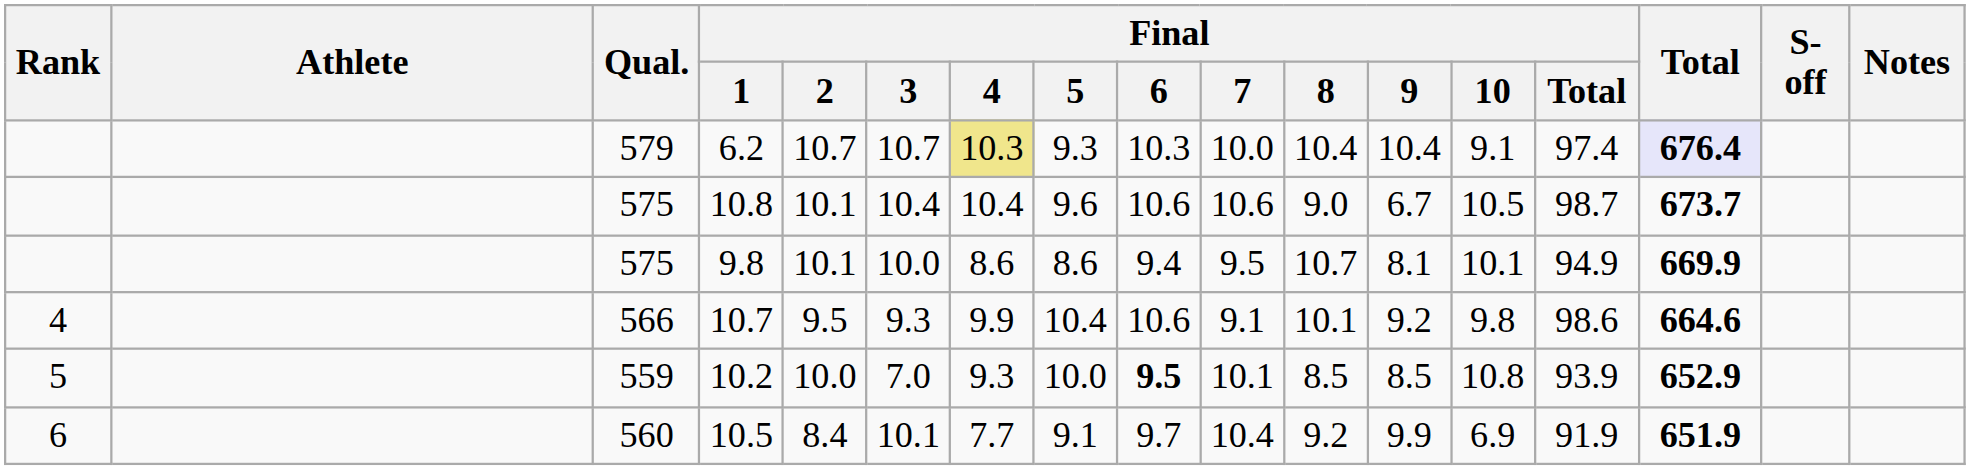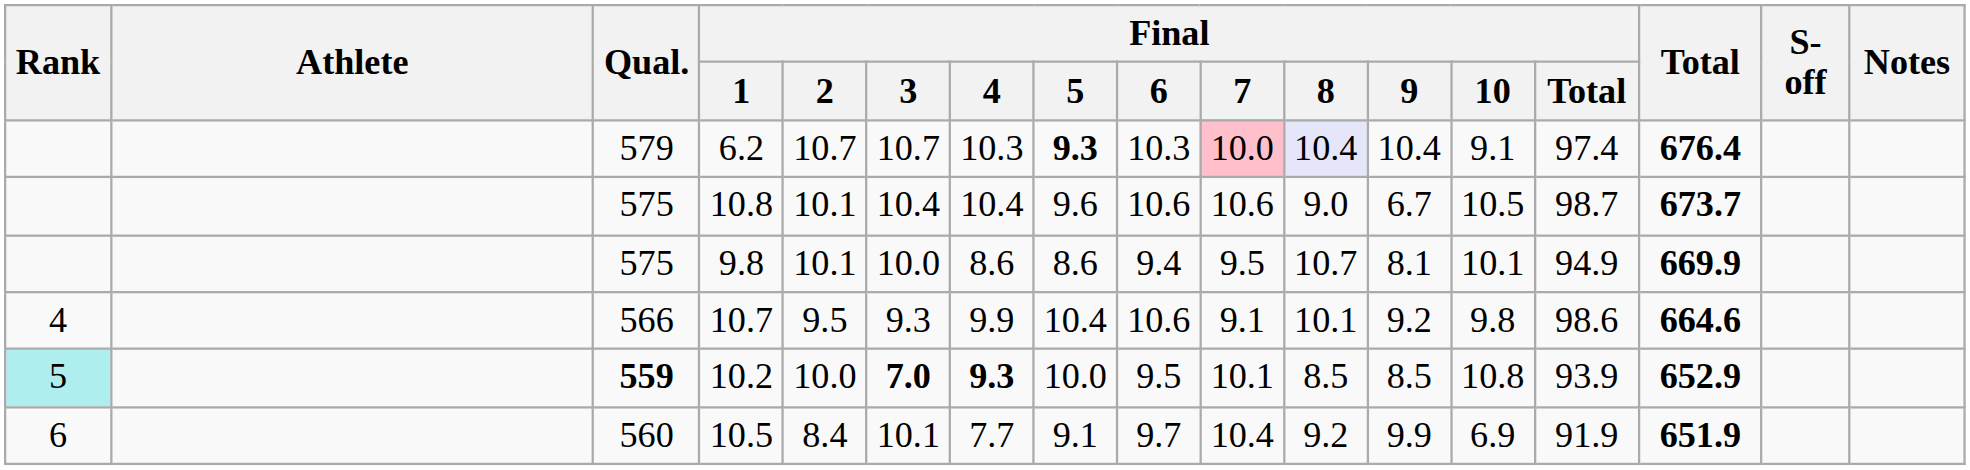(992, 147) khaki background -> (992, 147) no background
(1075, 147) normal -> (1075, 147) bold
(1242, 147) no background -> (1242, 147) pink background
(1326, 147) no background -> (1326, 147) lavender background
(1700, 147) lavender background -> (1700, 147) no background
(58, 377) no background -> (58, 377) paleturquoise background
(647, 377) normal -> (647, 377) bold
(908, 377) normal -> (908, 377) bold
(992, 377) normal -> (992, 377) bold
(1159, 377) bold -> (1159, 377) normal
